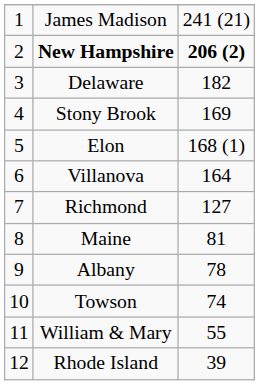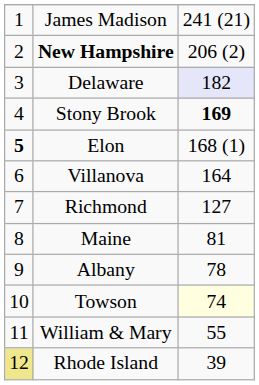(216, 51) bold -> (216, 51) normal
(216, 82) no background -> (216, 82) lavender background
(216, 113) normal -> (216, 113) bold
(19, 144) normal -> (19, 144) bold
(216, 301) no background -> (216, 301) lightyellow background
(19, 363) no background -> (19, 363) khaki background
